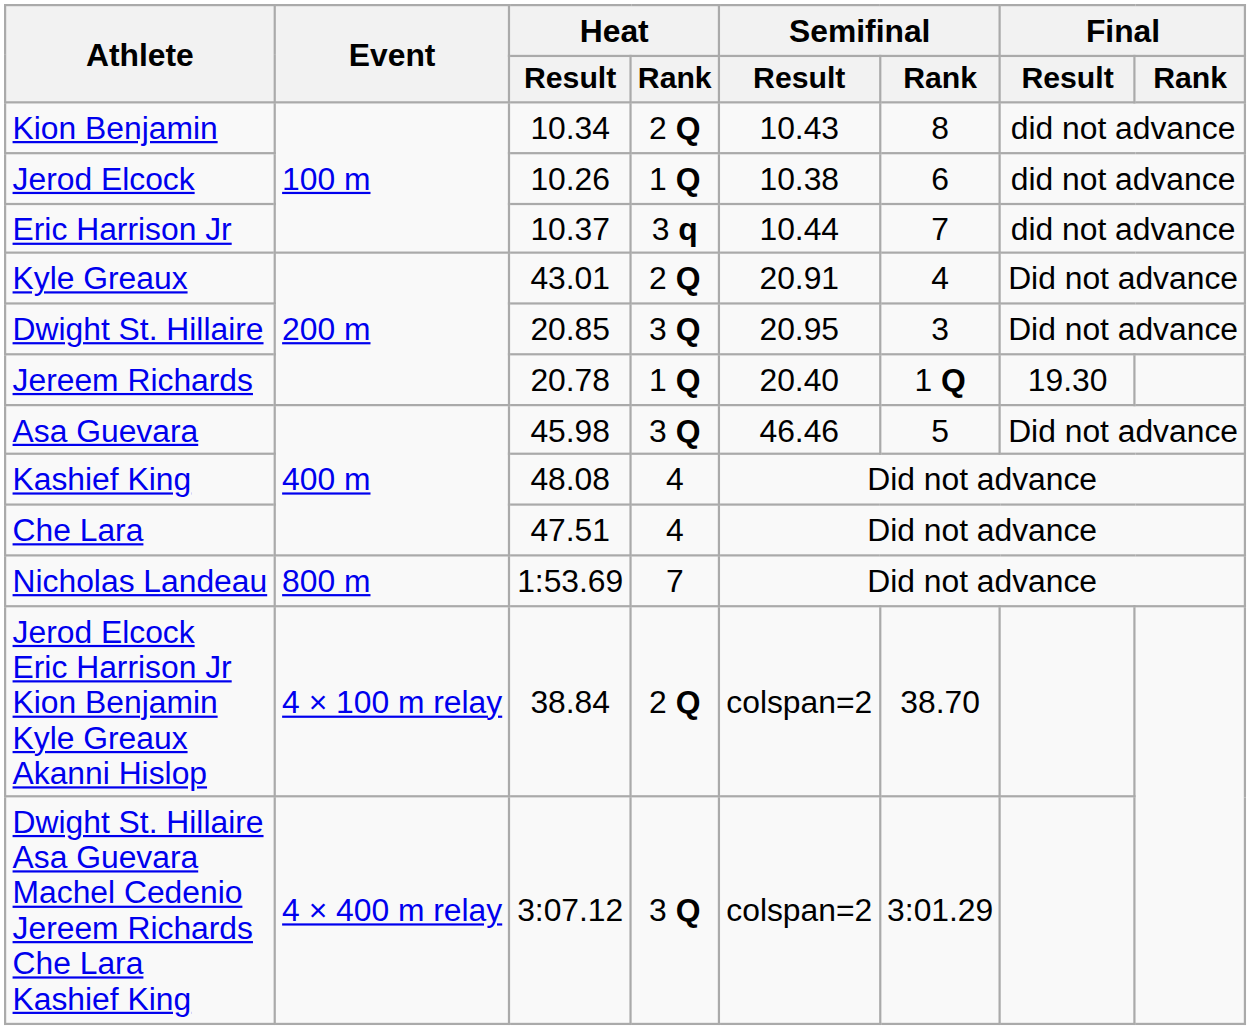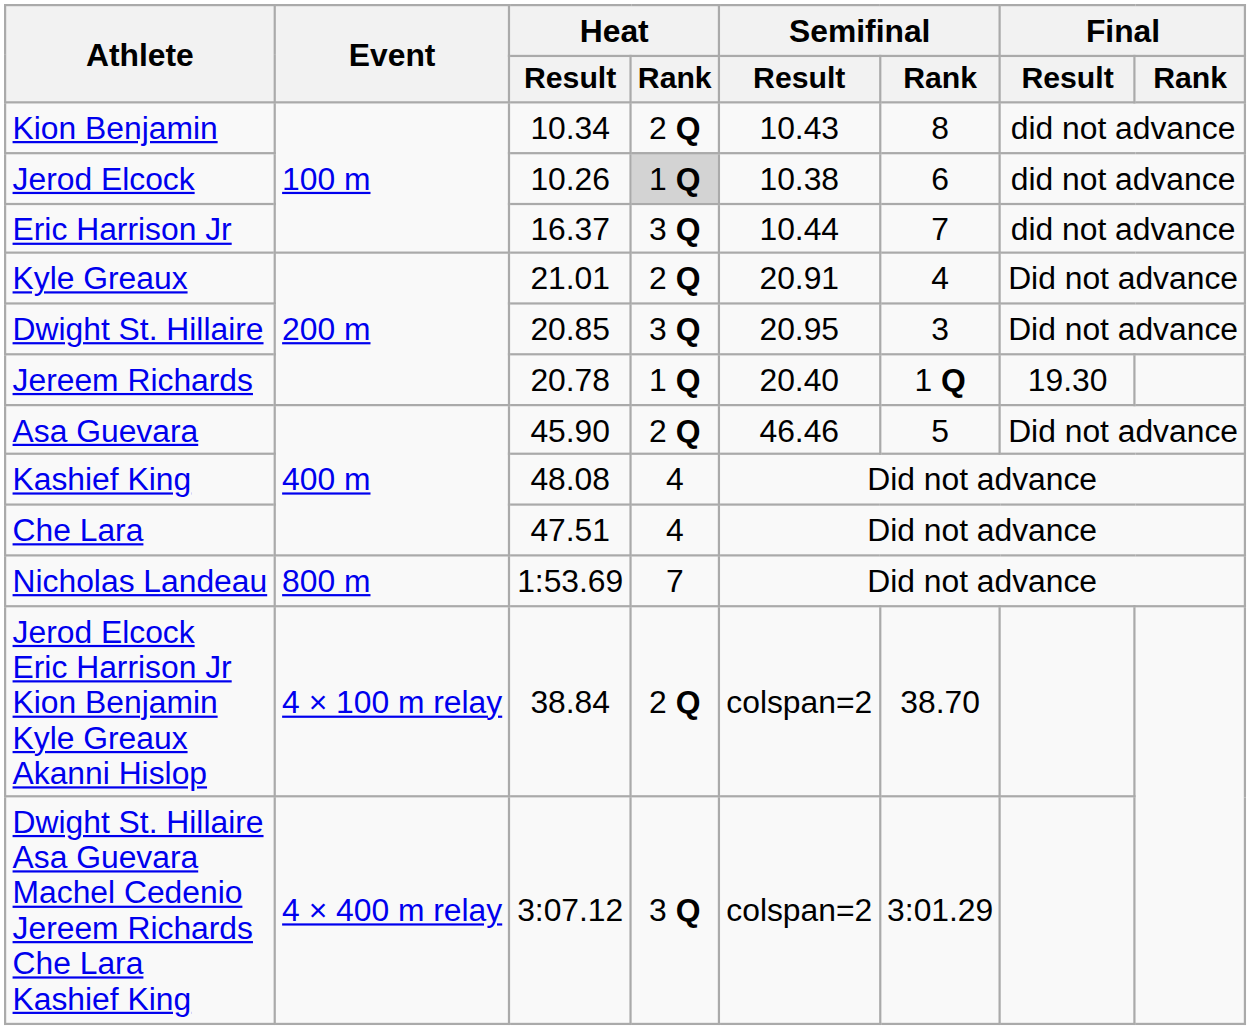(675, 179) no background -> (675, 179) lightgrey background
(570, 229) 10.37 -> (570, 229) 16.37
(675, 229) 3 q -> (675, 229) 3 Q
(570, 279) 43.01 -> (570, 279) 21.01
(570, 430) 45.98 -> (570, 430) 45.90
(675, 430) 3 Q -> (675, 430) 2 Q
